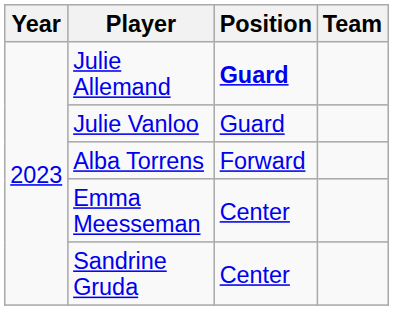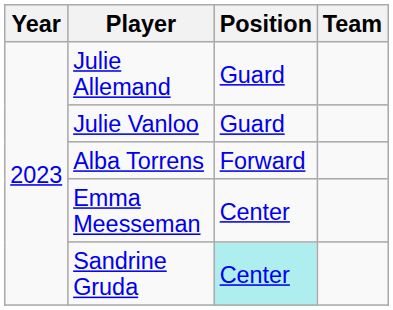(254, 74) bold -> (252, 74) normal
(255, 274) no background -> (255, 274) paleturquoise background
